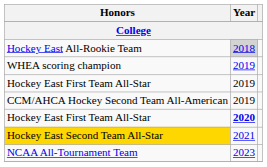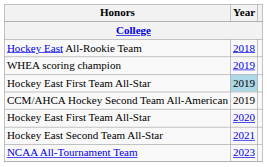(244, 48) lightgrey background -> (244, 48) no background
(244, 83) no background -> (244, 83) lightblue background
(244, 118) bold -> (244, 118) normal
(85, 135) gold background -> (85, 135) no background
